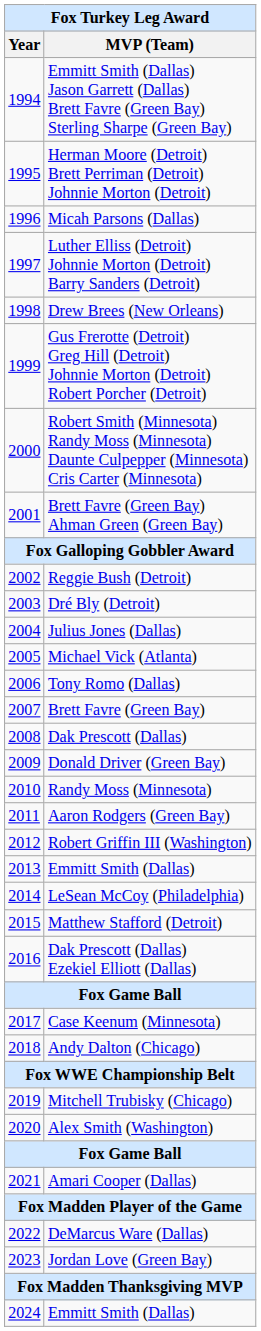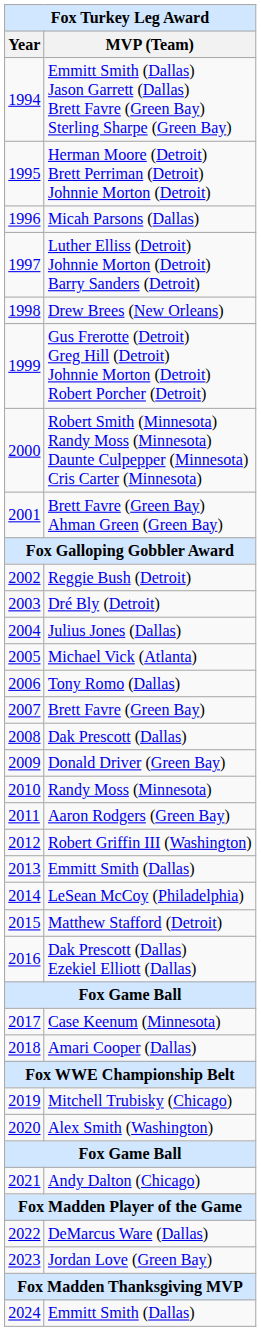(124, 1048) Andy Dalton (Chicago) -> (122, 1048) Amari Cooper (Dallas)
(122, 1180) Amari Cooper (Dallas) -> (124, 1180) Andy Dalton (Chicago)
